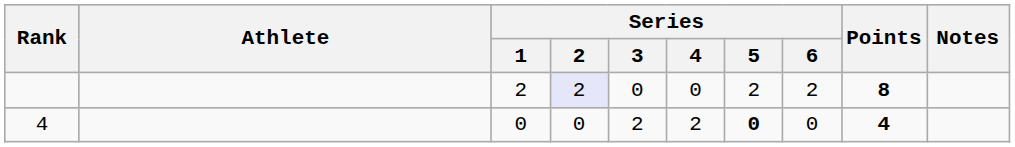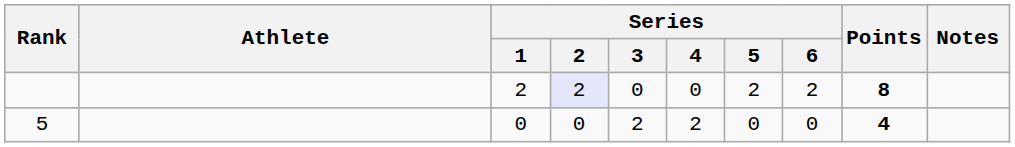(42, 124) 4 -> (42, 124) 5
(754, 124) bold -> (754, 124) normal
